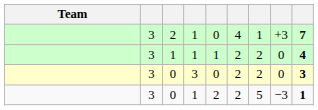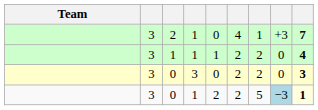(281, 94) no background -> (281, 94) lightblue background
(303, 94) no background -> (303, 94) lightyellow background
